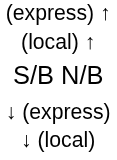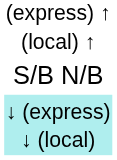(58, 126) no background -> (58, 126) paleturquoise background
